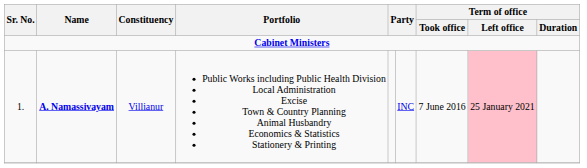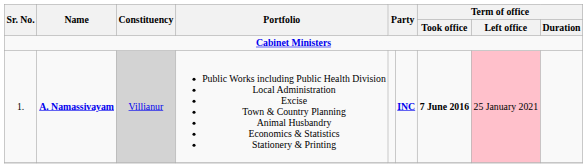(146, 106) no background -> (146, 106) lightgrey background
(406, 106) normal -> (406, 106) bold
(442, 106) normal -> (444, 106) bold
